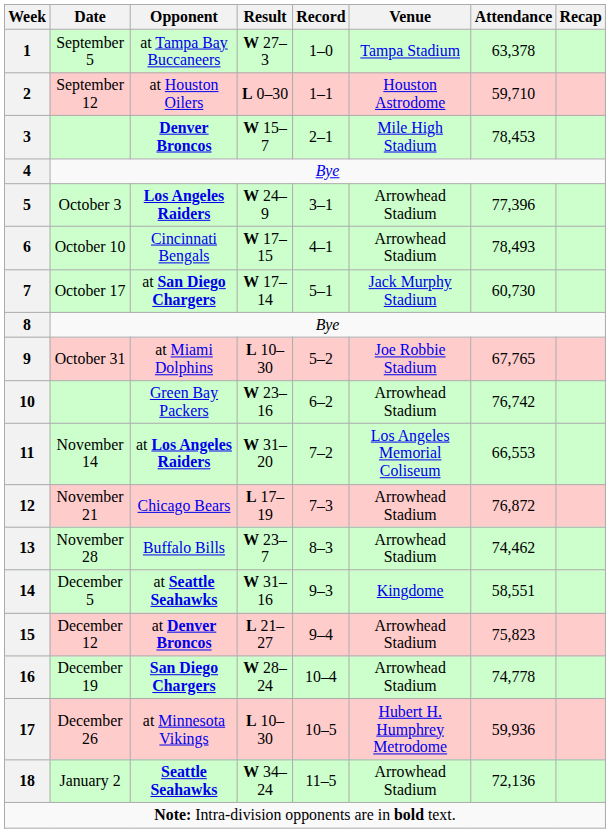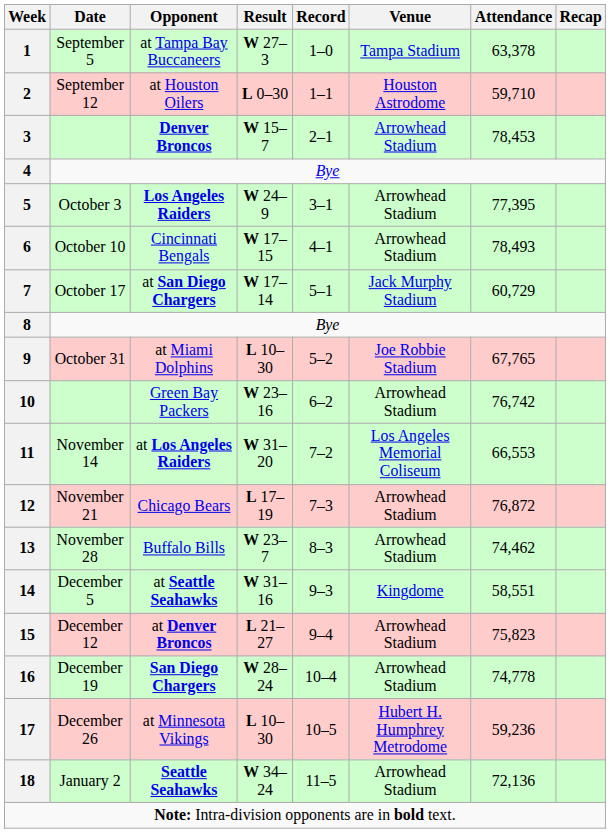(410, 136) Mile High Stadium -> (410, 136) Arrowhead Stadium
(513, 205) 77,396 -> (513, 205) 77,395
(513, 290) 60,730 -> (513, 290) 60,729
(513, 729) 59,936 -> (513, 729) 59,236
